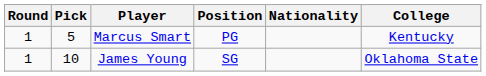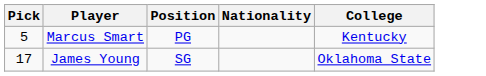- column: (28, 16)
(71, 60) 10 -> (24, 60) 17
